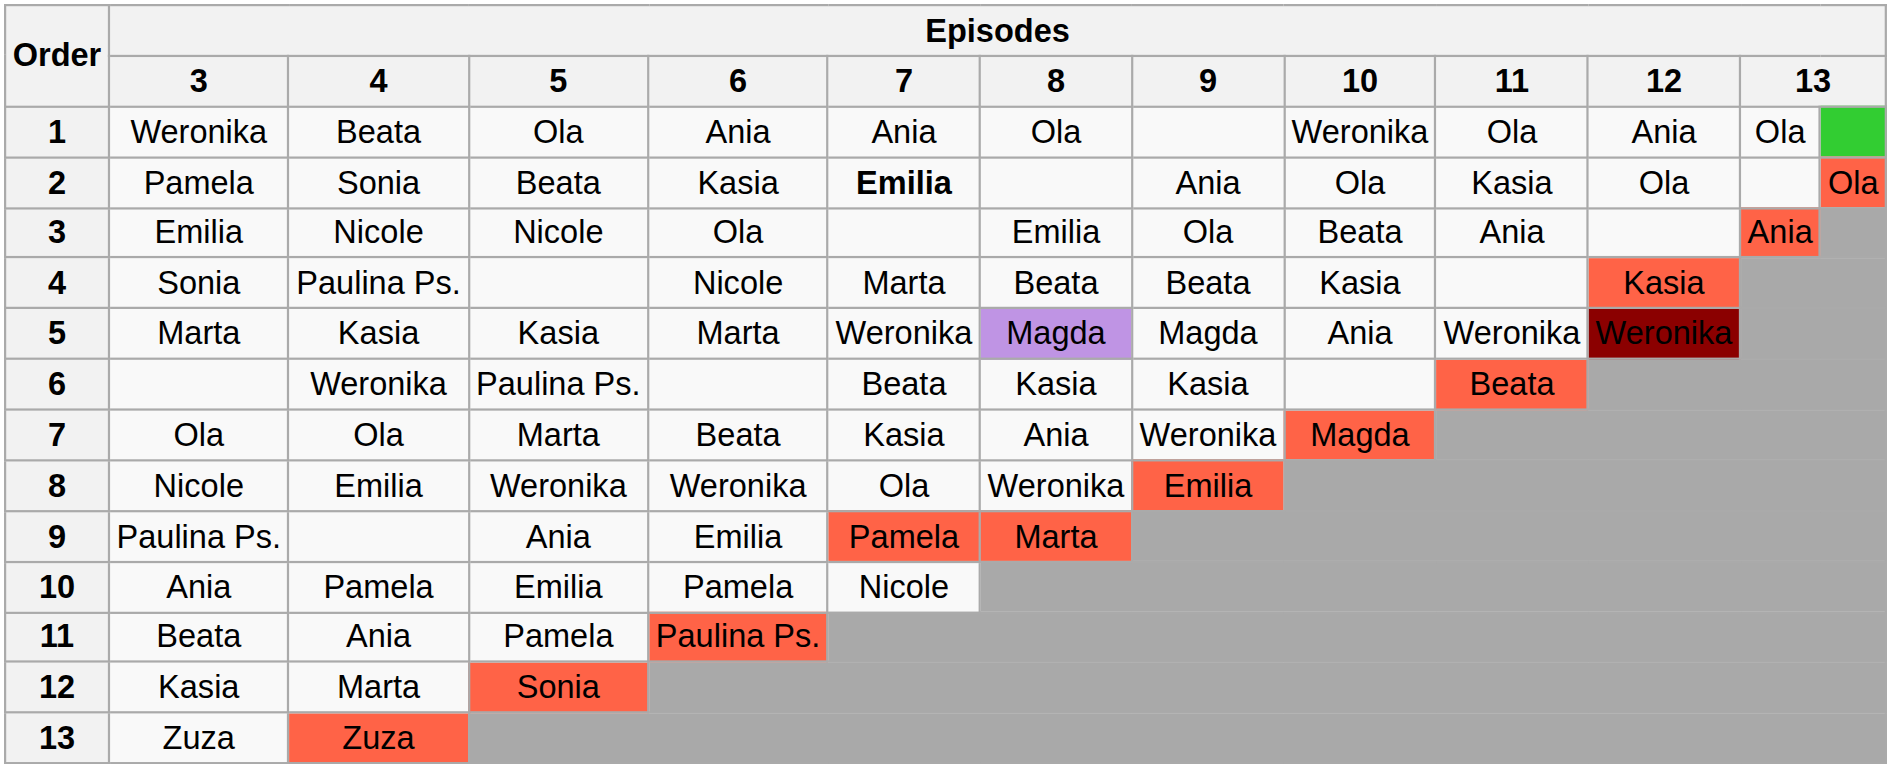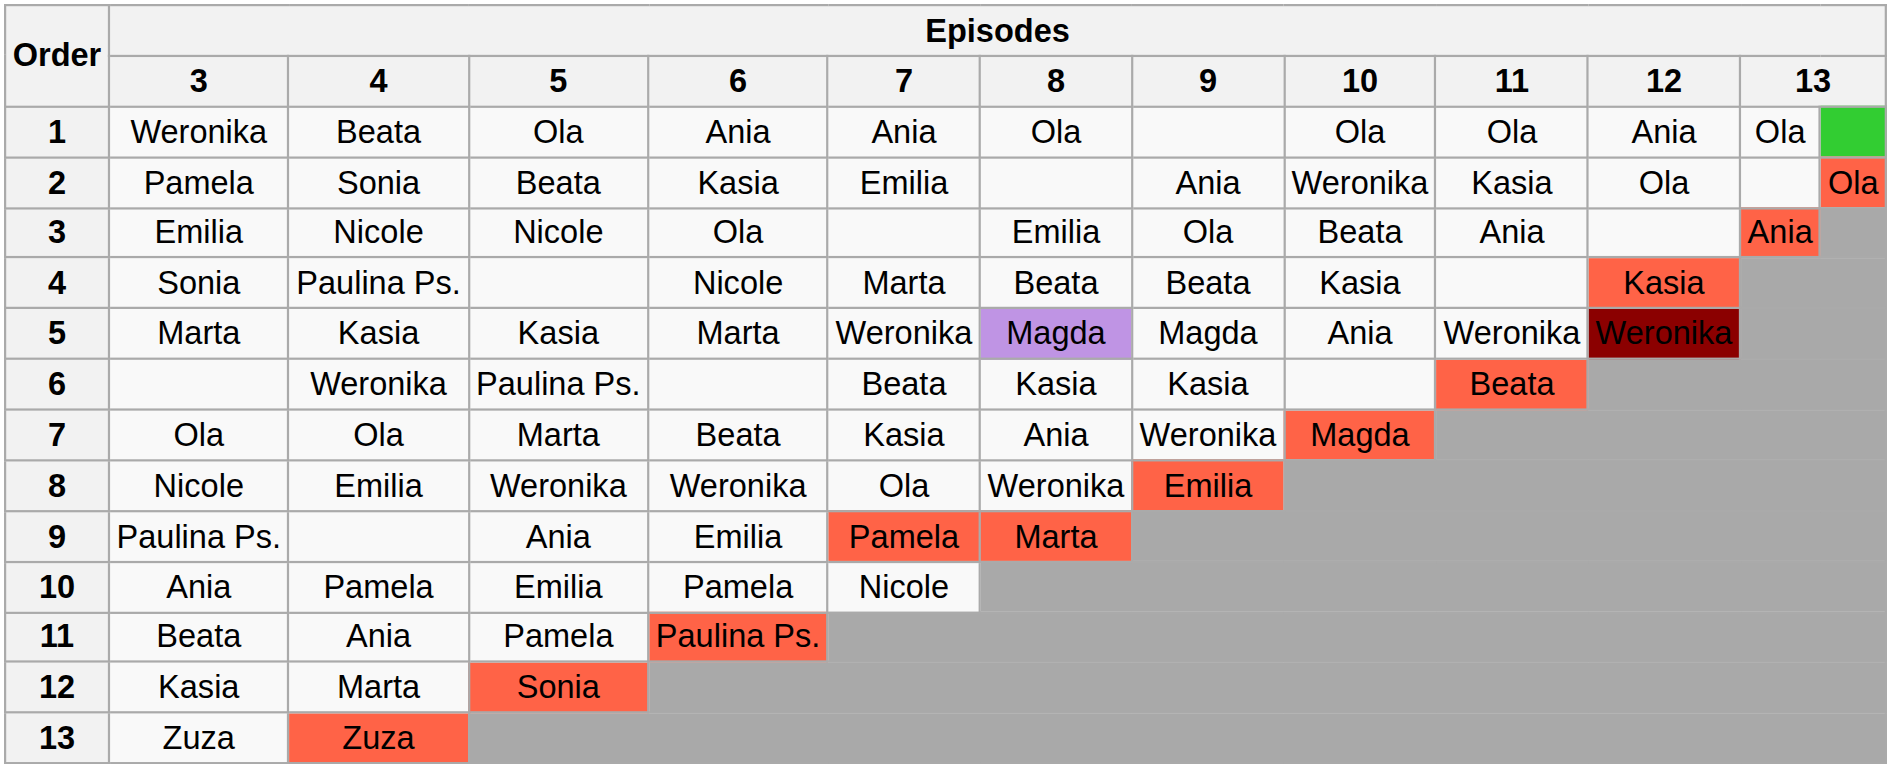(1360, 131) Weronika -> (1360, 131) Ola
(904, 182) bold -> (904, 182) normal
(1360, 182) Ola -> (1360, 182) Weronika
